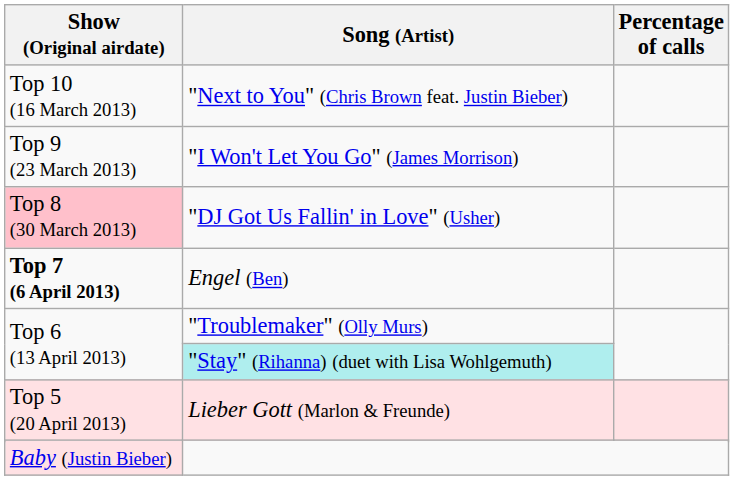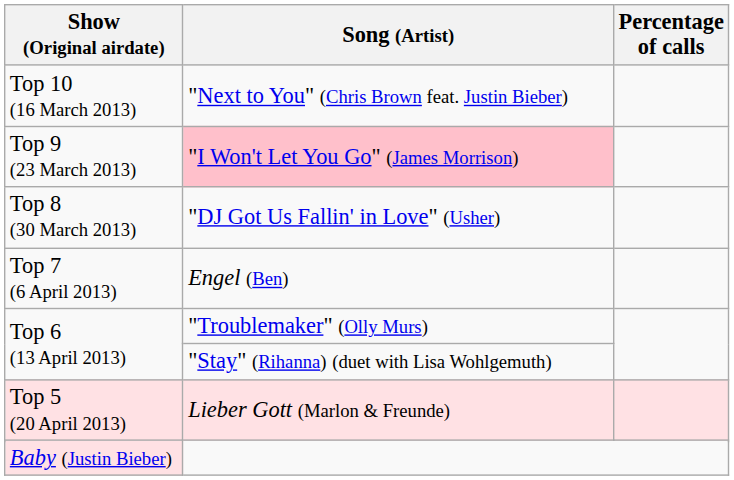(353, 156) no background -> (353, 156) pink background
(73, 217) pink background -> (73, 217) no background
(65, 277) bold -> (63, 277) normal
(370, 361) paleturquoise background -> (370, 361) no background
